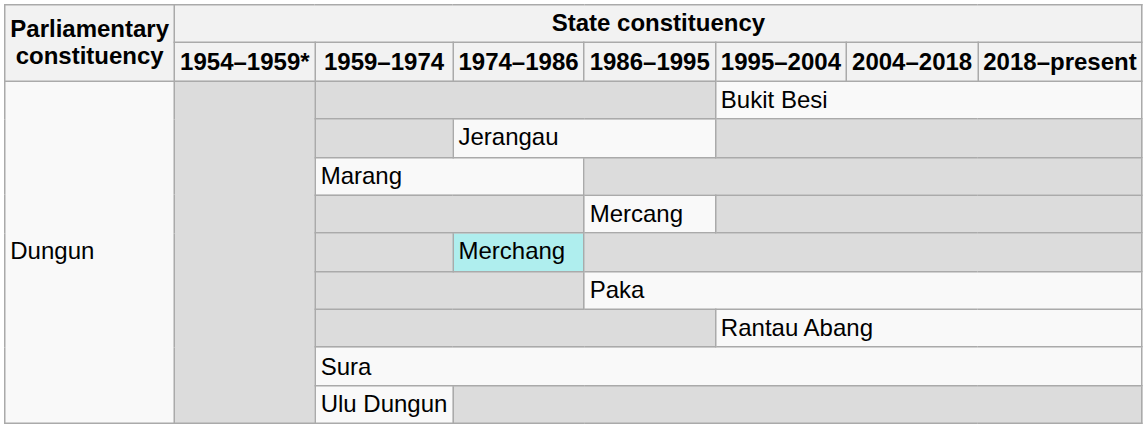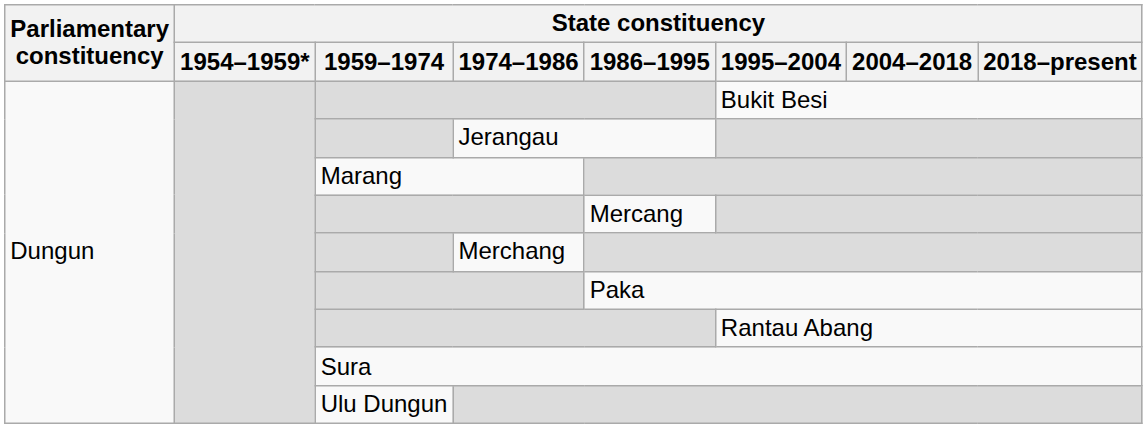(512, 251) paleturquoise background -> (512, 251) no background
